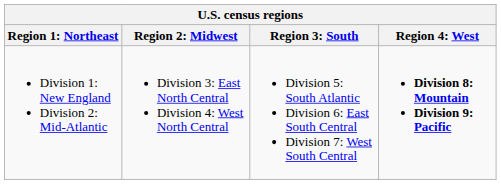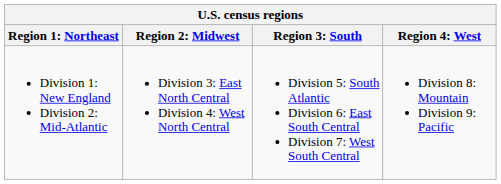(437, 105) bold -> (439, 105) normal
